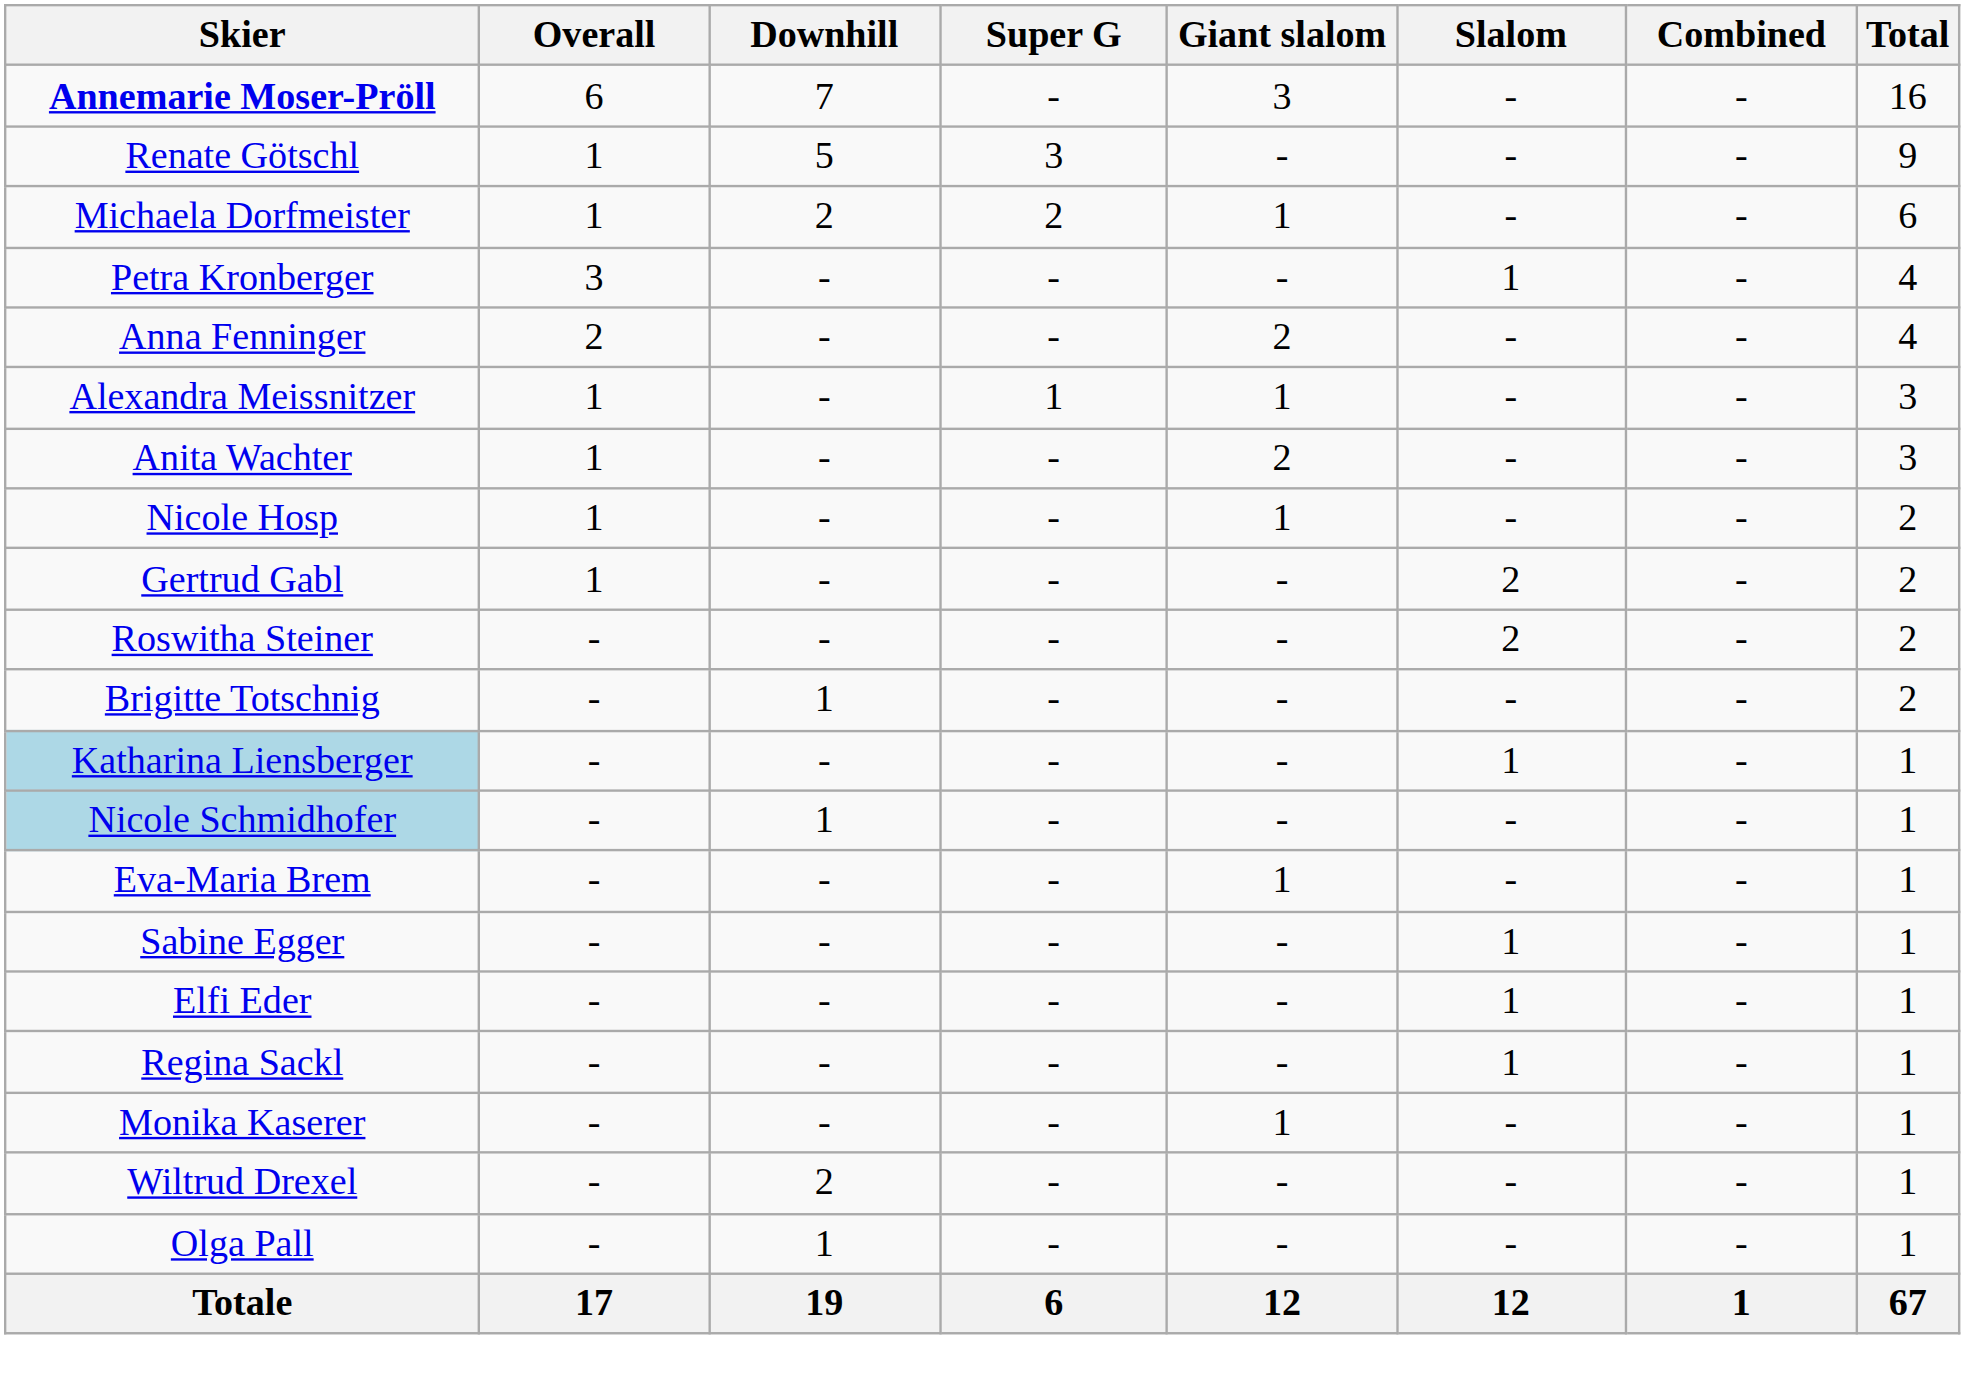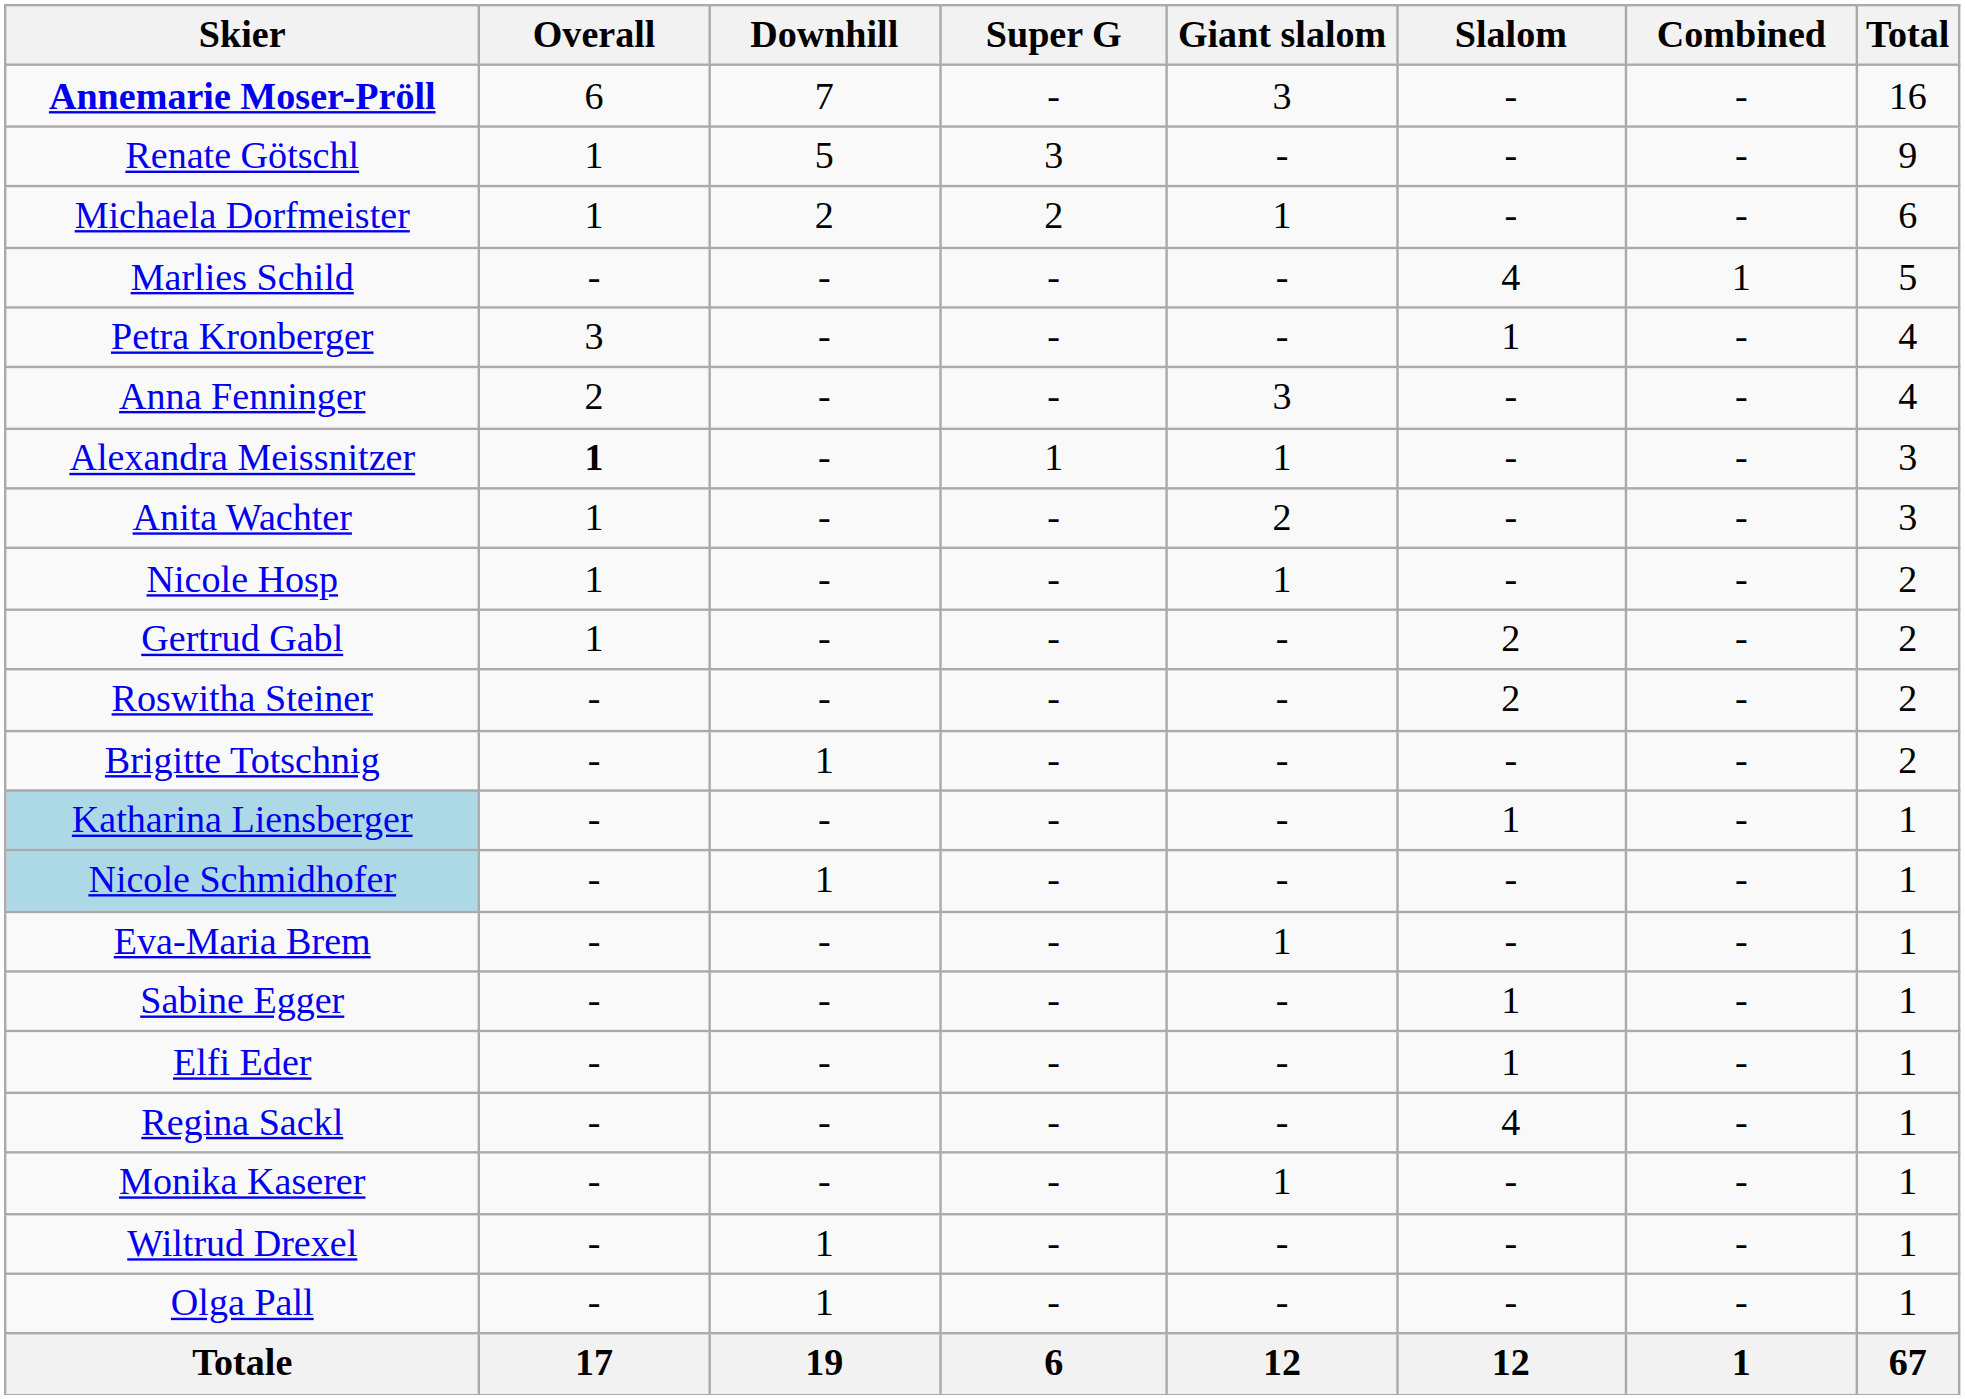+ row: (242, 276)
(1282, 336) 2 -> (1282, 397) 3
(594, 397) normal -> (594, 457) bold
(1511, 1061) 1 -> (1511, 1121) 4
(824, 1182) 2 -> (824, 1242) 1
